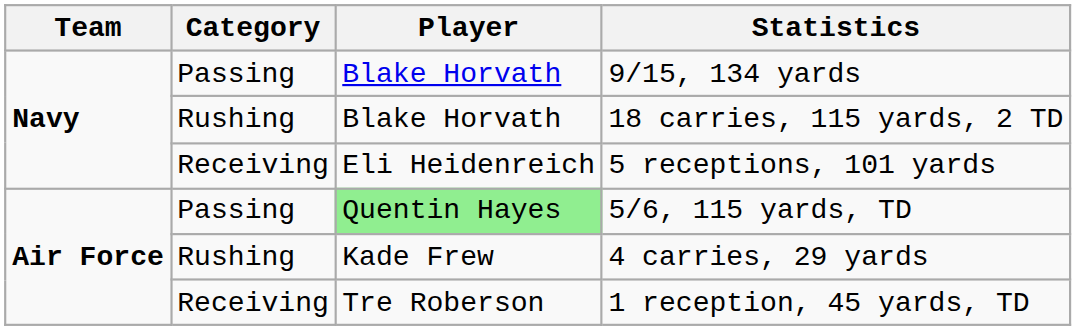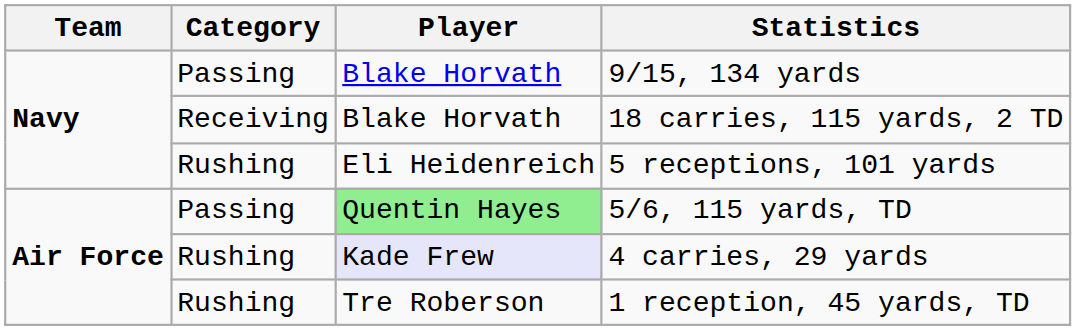(236, 120) Rushing -> (253, 120) Receiving
(253, 165) Receiving -> (236, 165) Rushing
(418, 257) no background -> (418, 257) lavender background
(253, 303) Receiving -> (236, 303) Rushing
